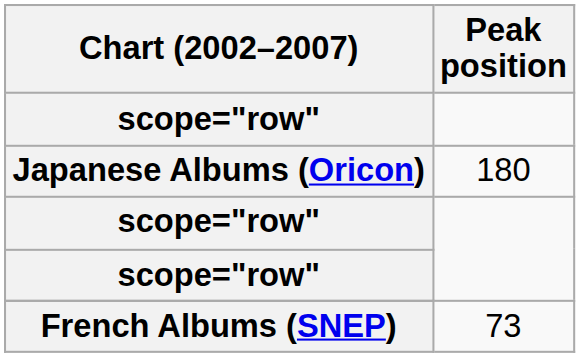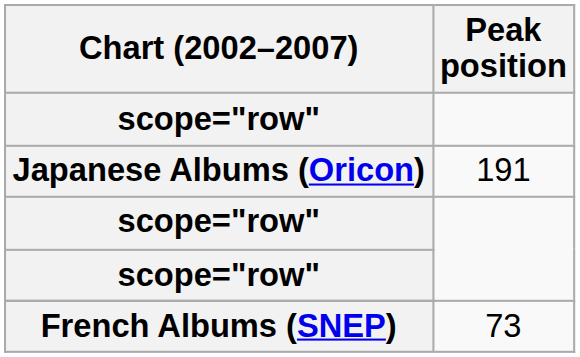(503, 170) 180 -> (503, 170) 191
